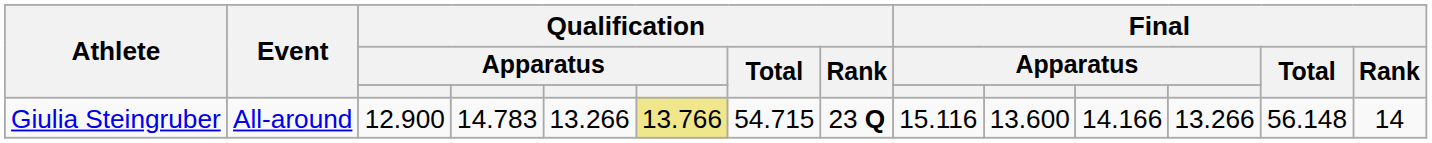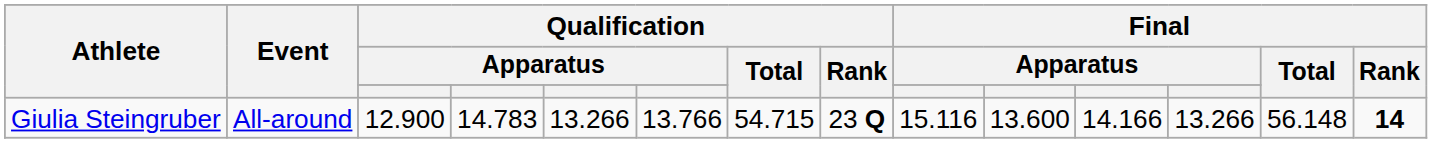(682, 118) khaki background -> (682, 118) no background
(1389, 118) normal -> (1389, 118) bold
